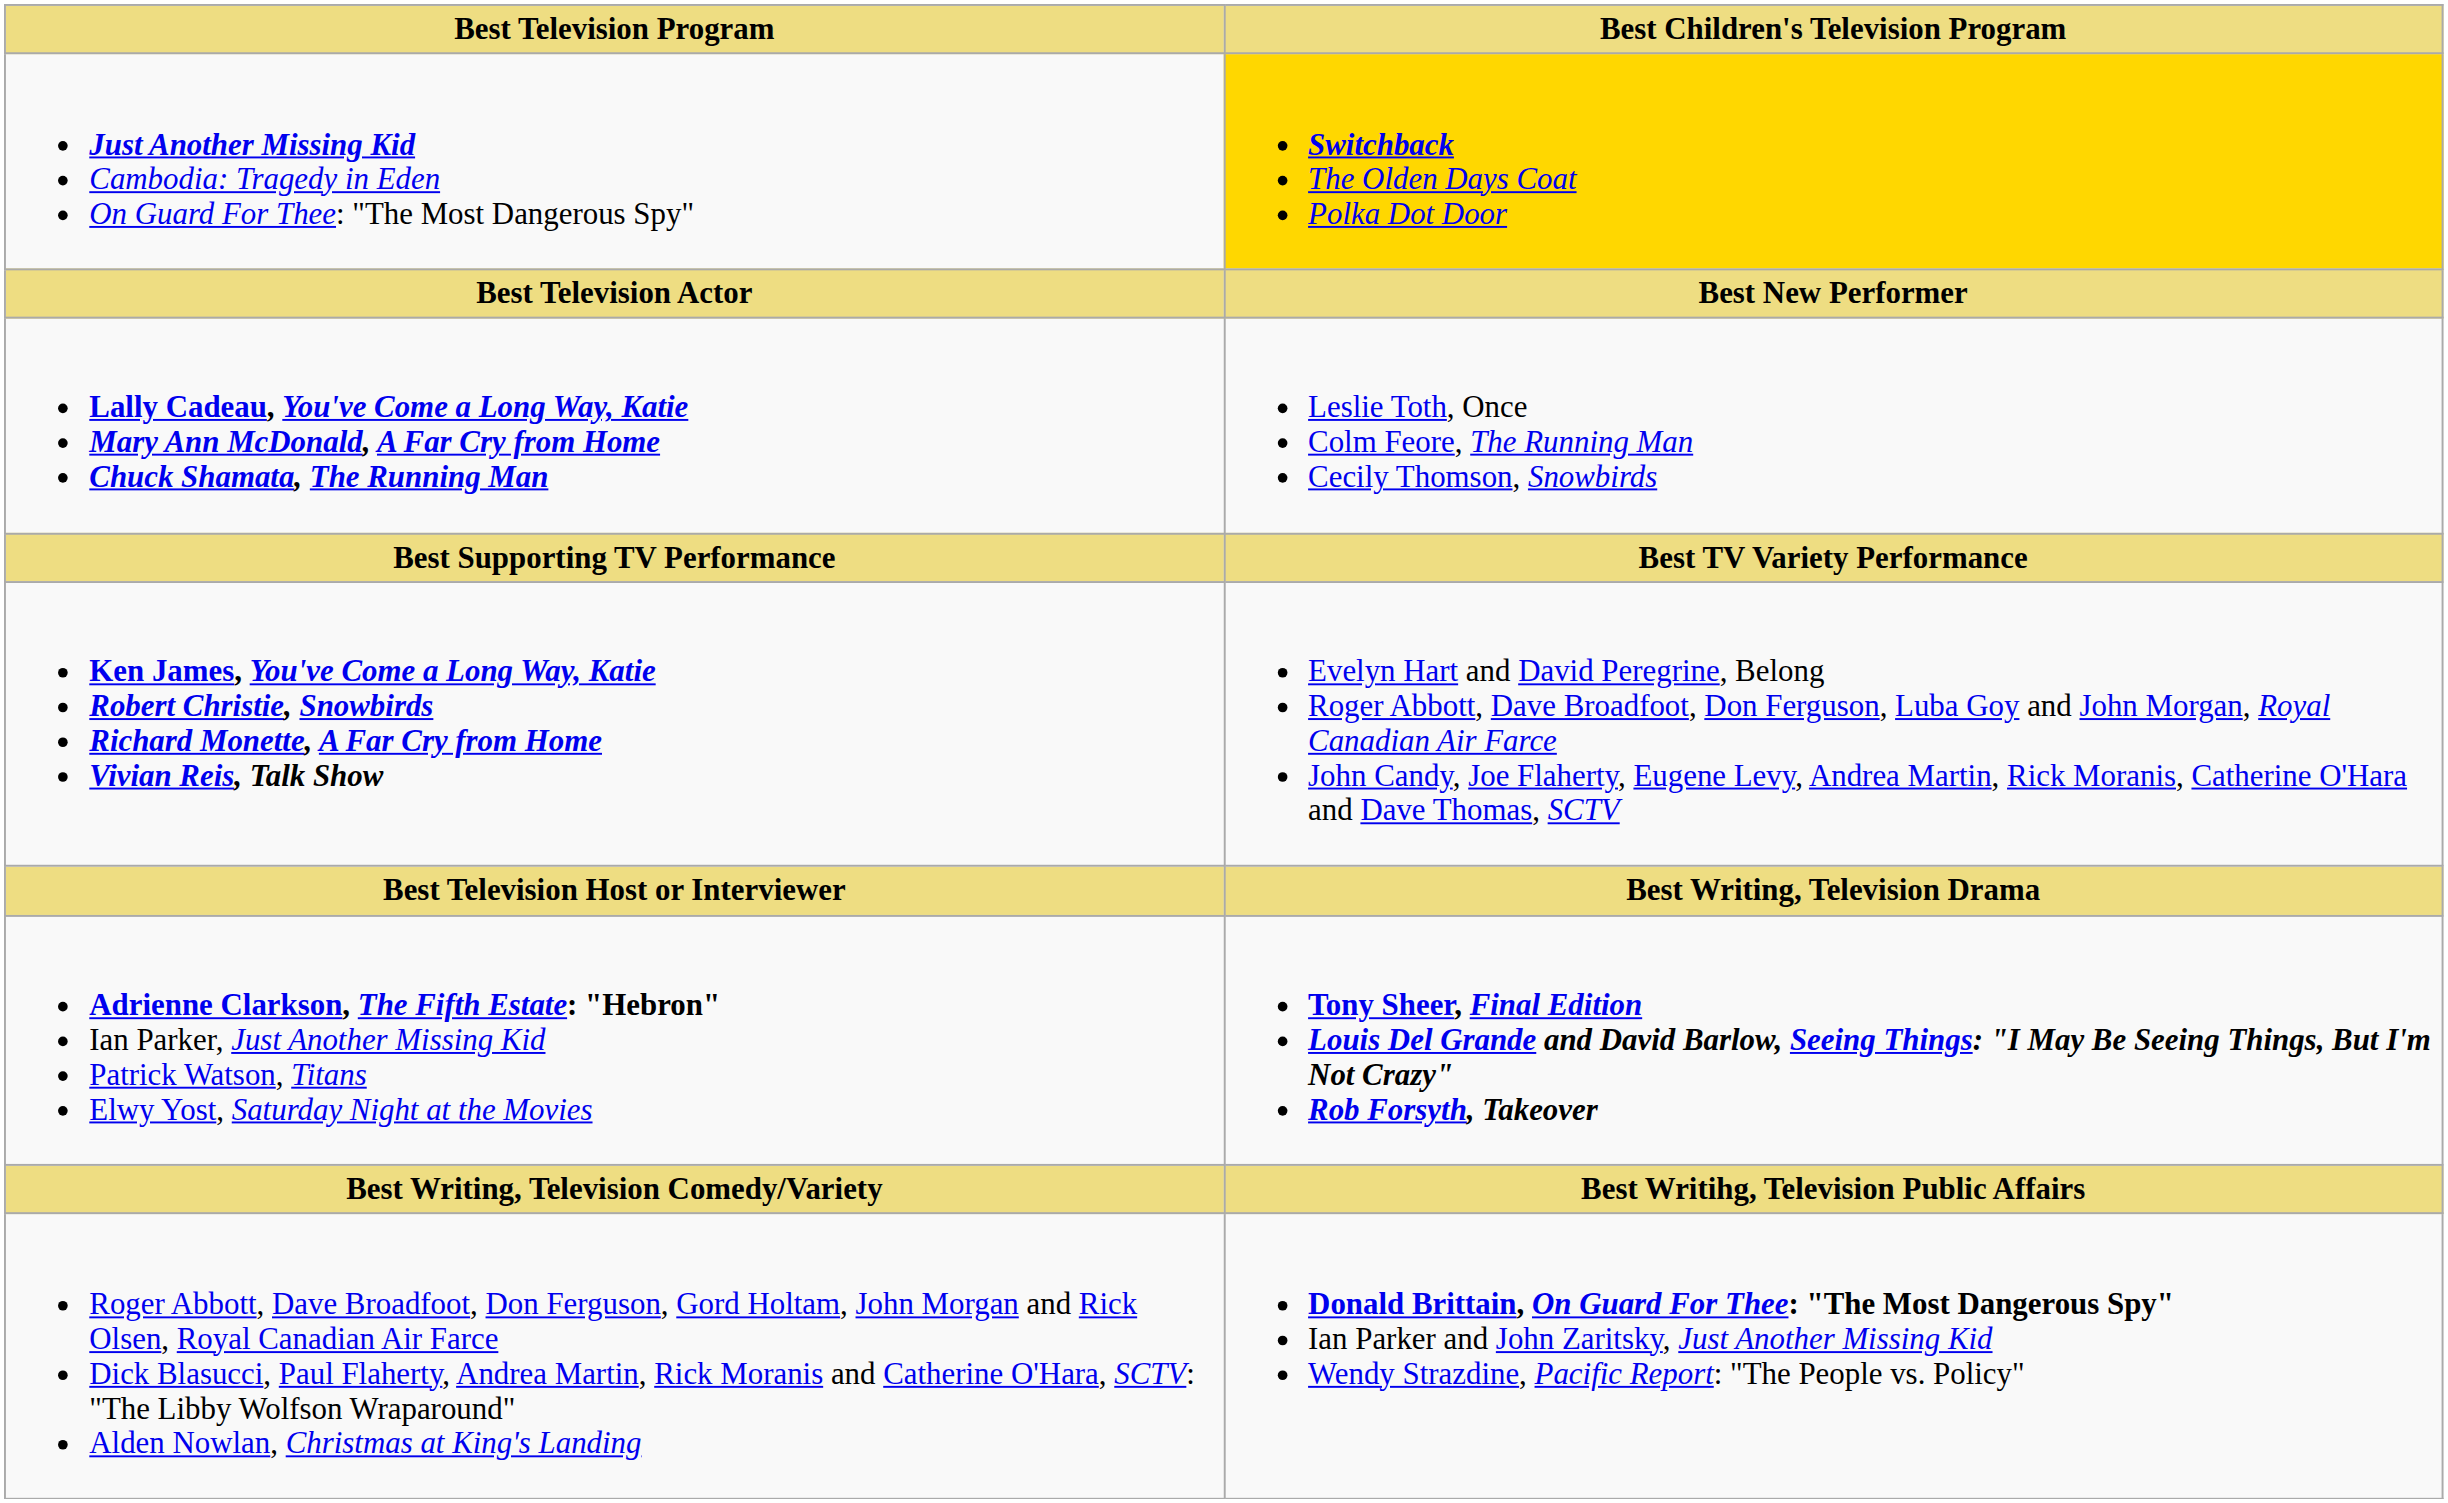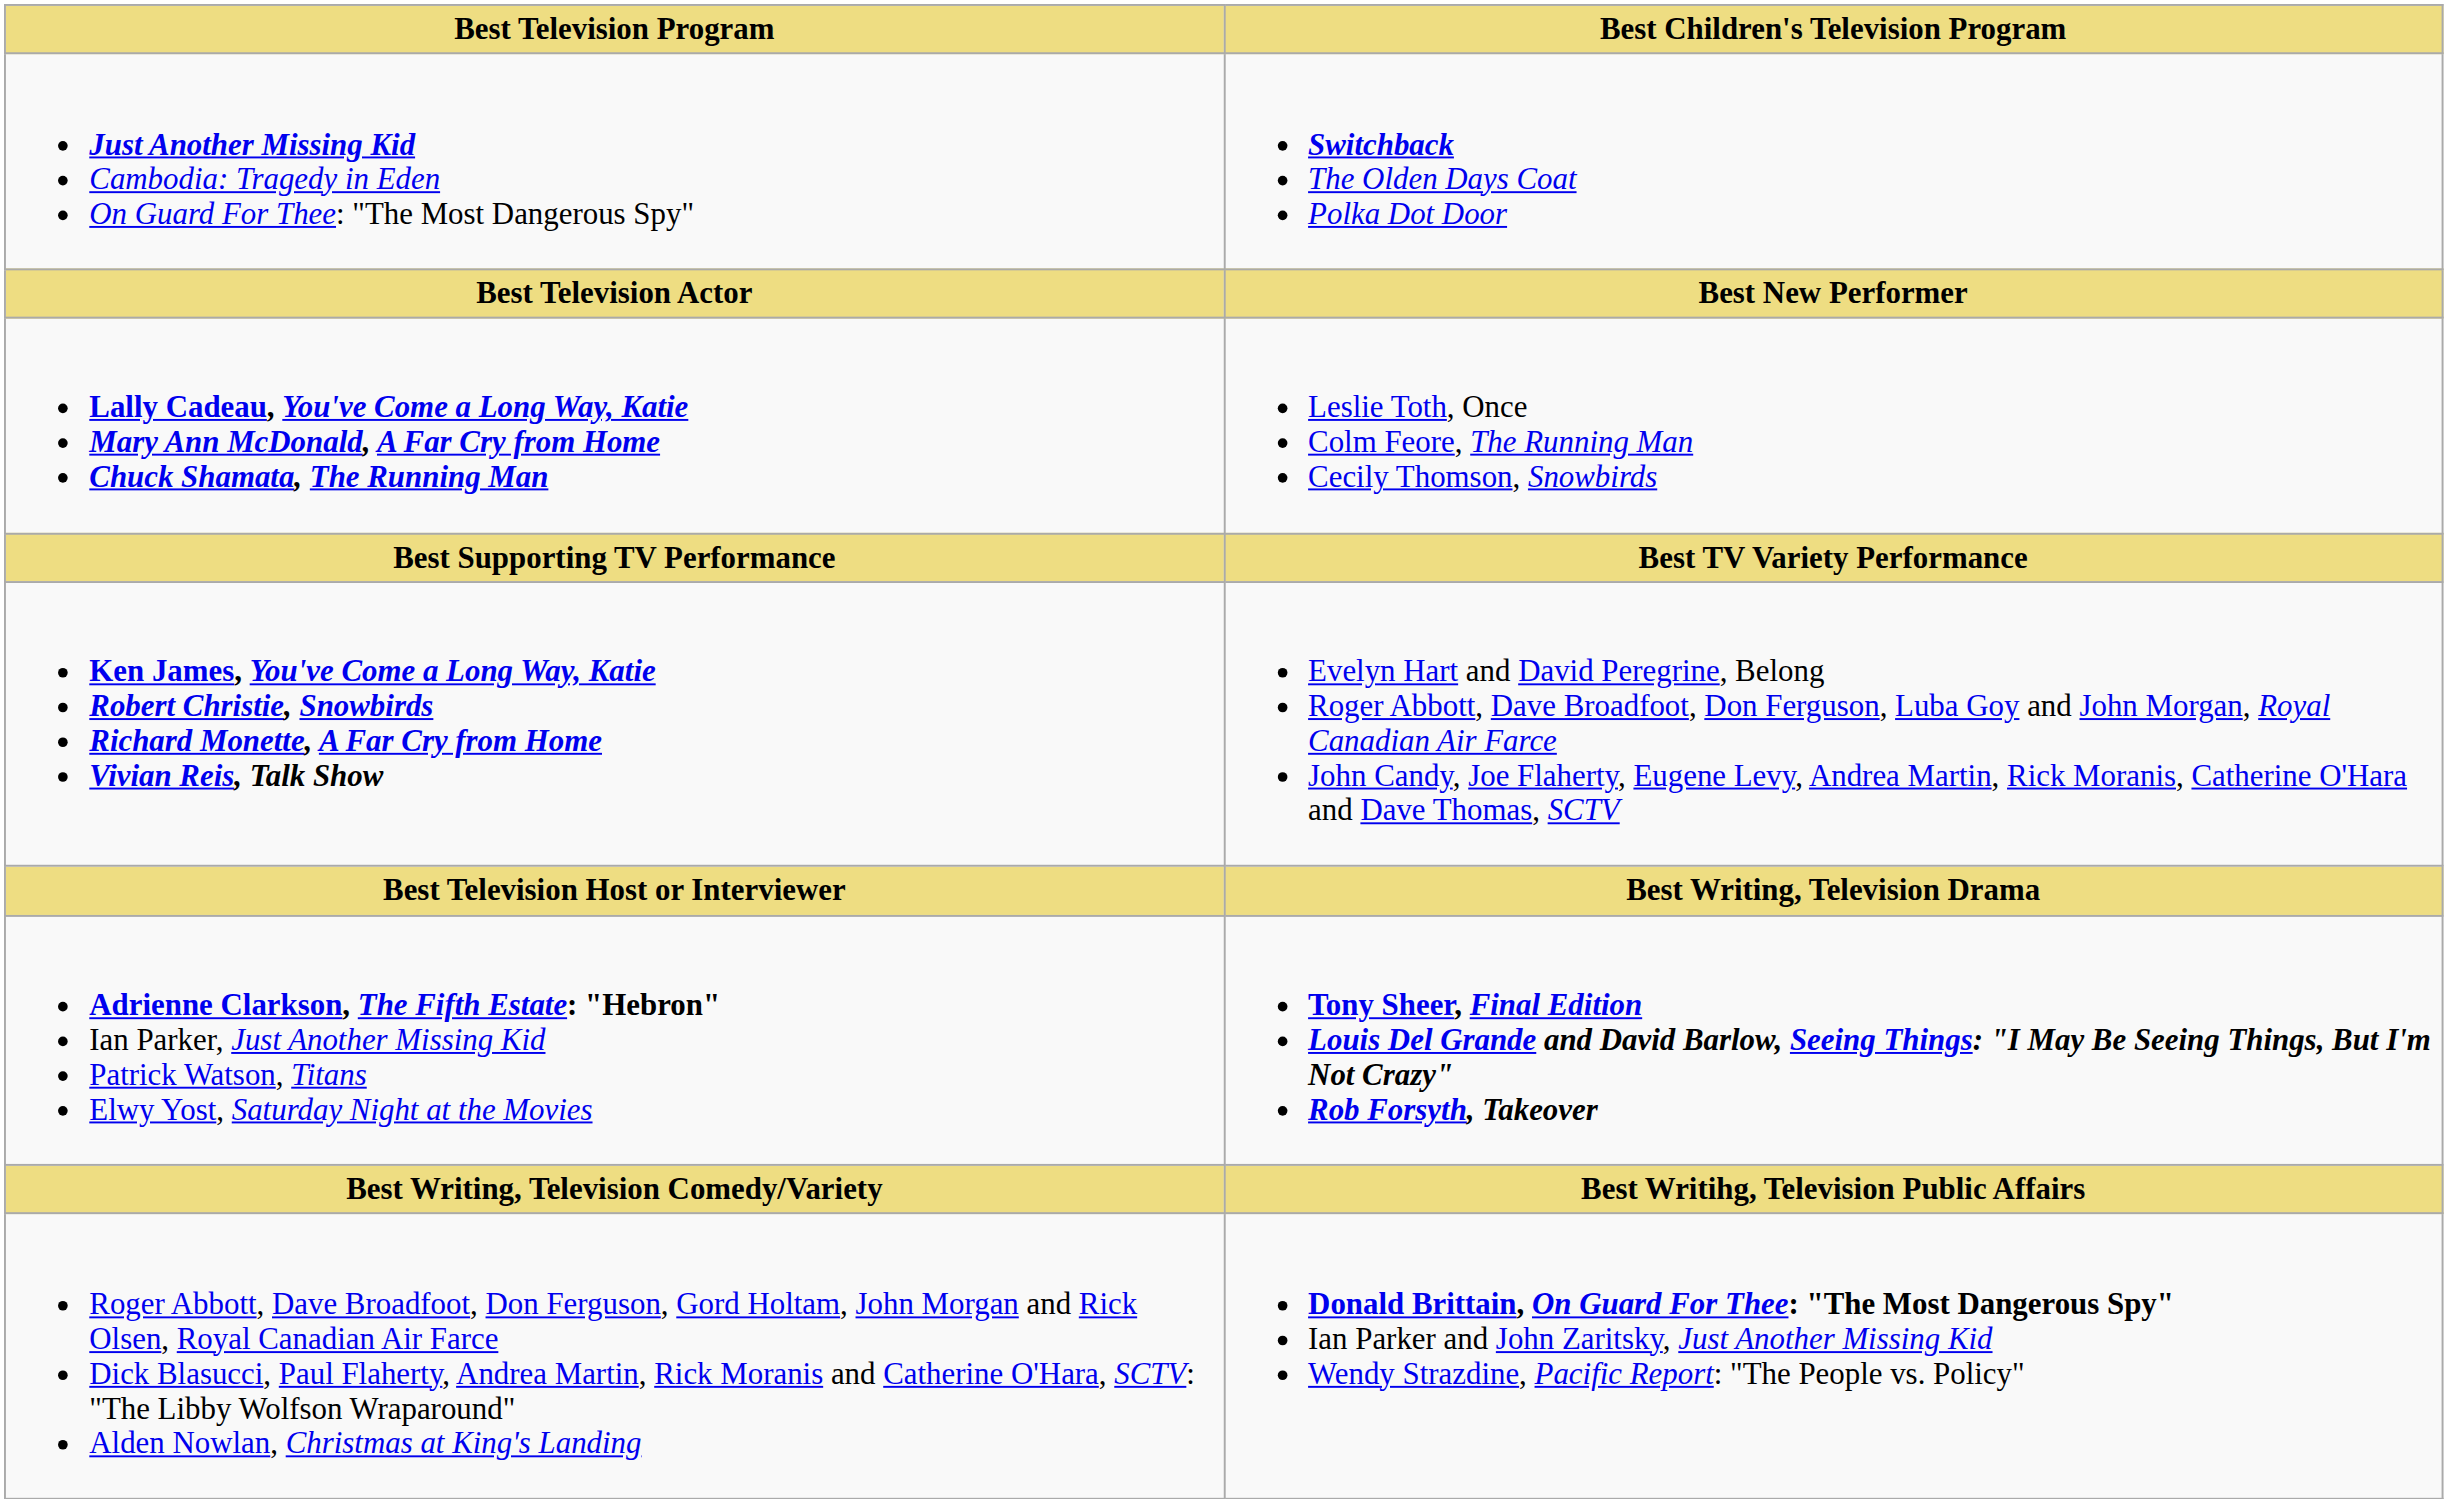(1833, 179) gold background -> (1833, 179) no background
